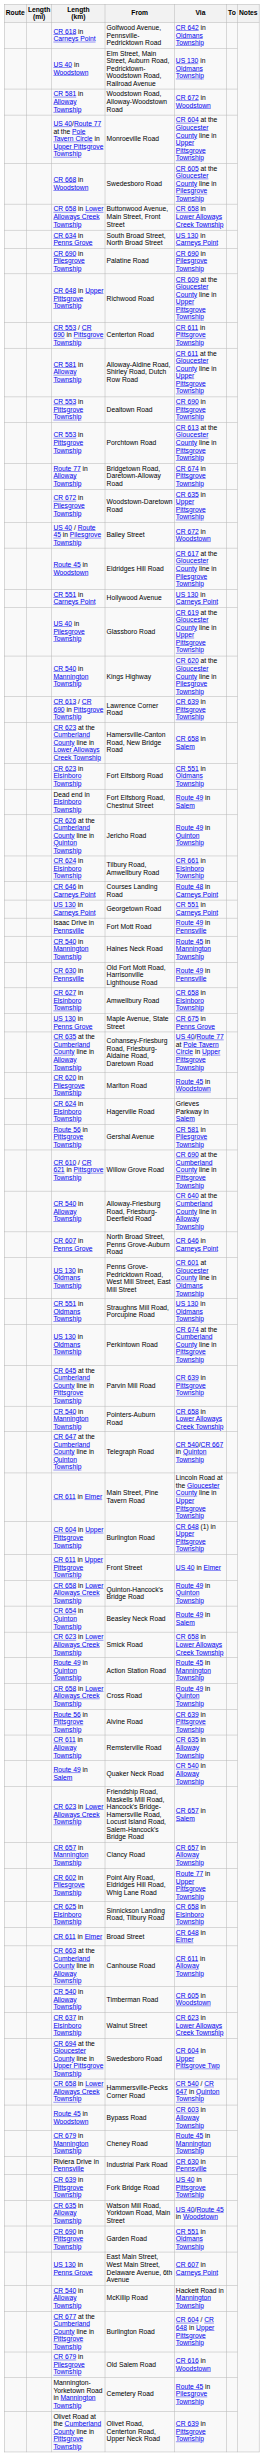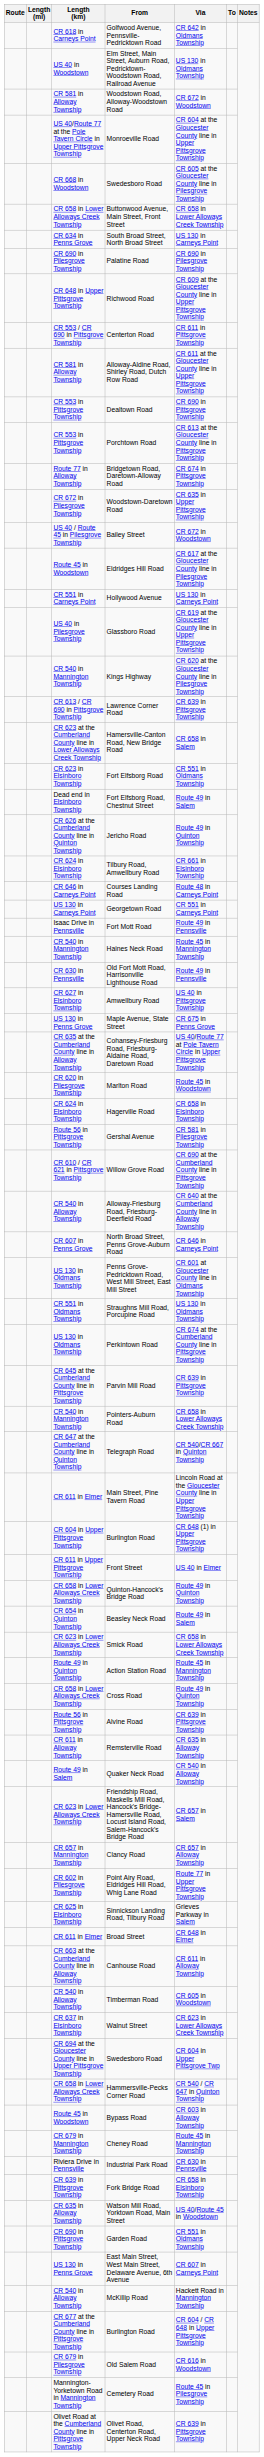(191, 1001) CR 658 in Elsinboro Township -> (191, 1001) US 40 in Pittsgrove Township
(192, 1111) Grieves Parkway in Salem -> (191, 1111) CR 658 in Elsinboro Township
(191, 1914) CR 658 in Elsinboro Township -> (192, 1914) Grieves Parkway in Salem
(191, 2187) US 40 in Pittsgrove Township -> (191, 2187) CR 658 in Elsinboro Township
